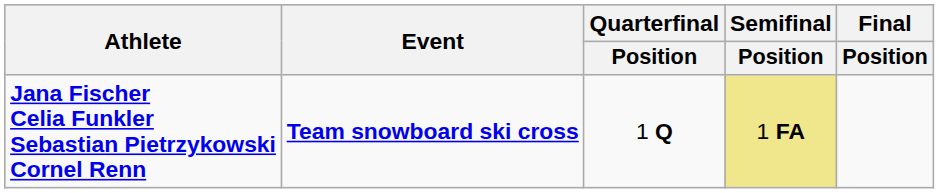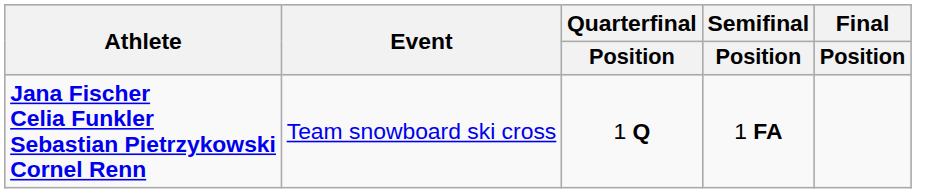(433, 132) bold -> (421, 132) normal
(781, 132) khaki background -> (758, 132) no background
